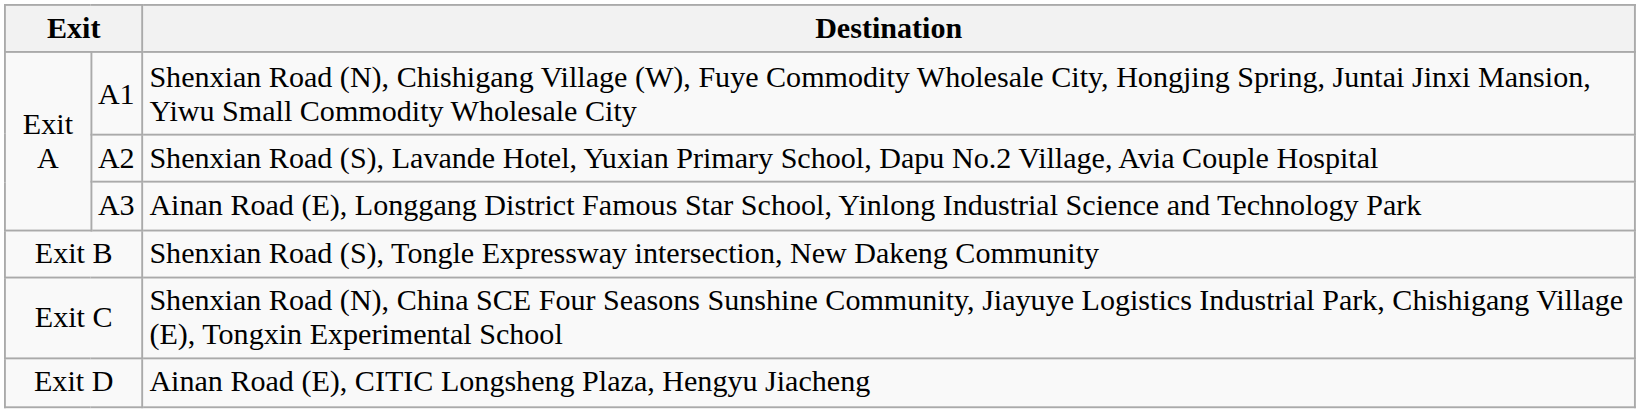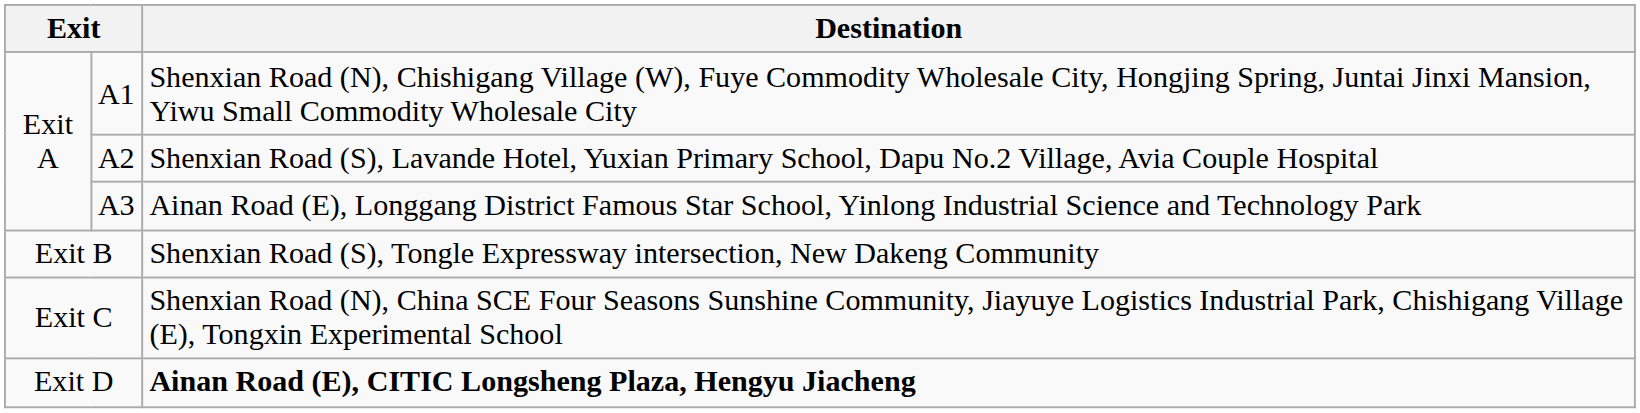(510, 382) normal -> (533, 382) bold
